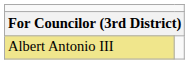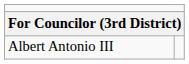(61, 47) khaki background -> (61, 47) no background
